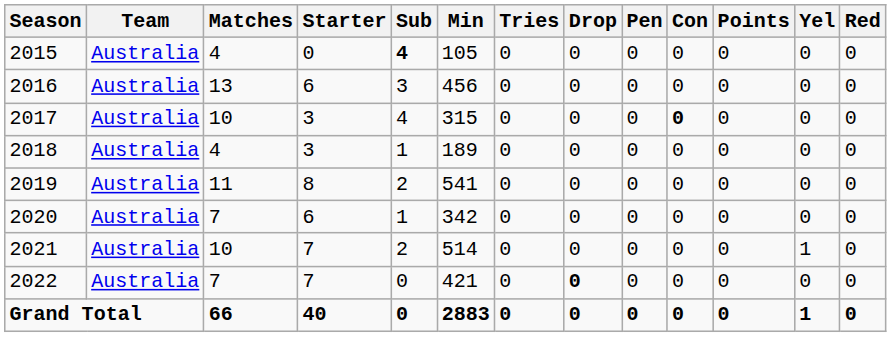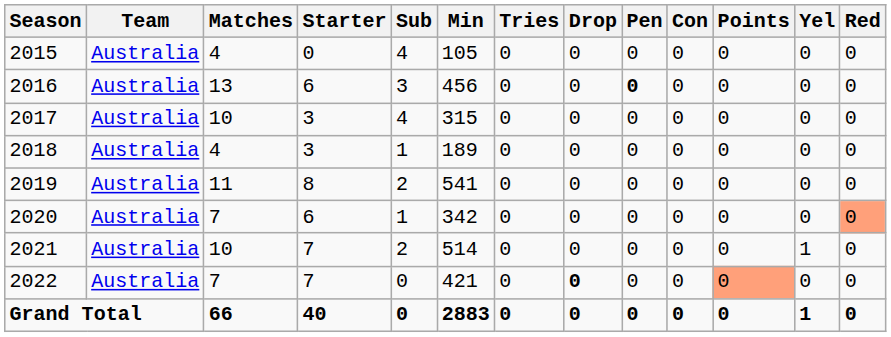(402, 54) bold -> (402, 54) normal
(632, 86) normal -> (632, 86) bold
(678, 119) bold -> (678, 119) normal
(851, 217) no background -> (851, 217) lightsalmon background
(724, 282) no background -> (724, 282) lightsalmon background
